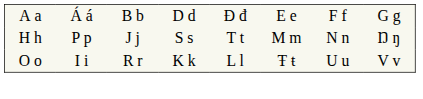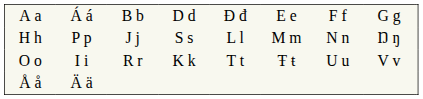(235, 38) T t -> (235, 38) L l
(235, 60) L l -> (235, 60) T t
+ row: (30, 83)
